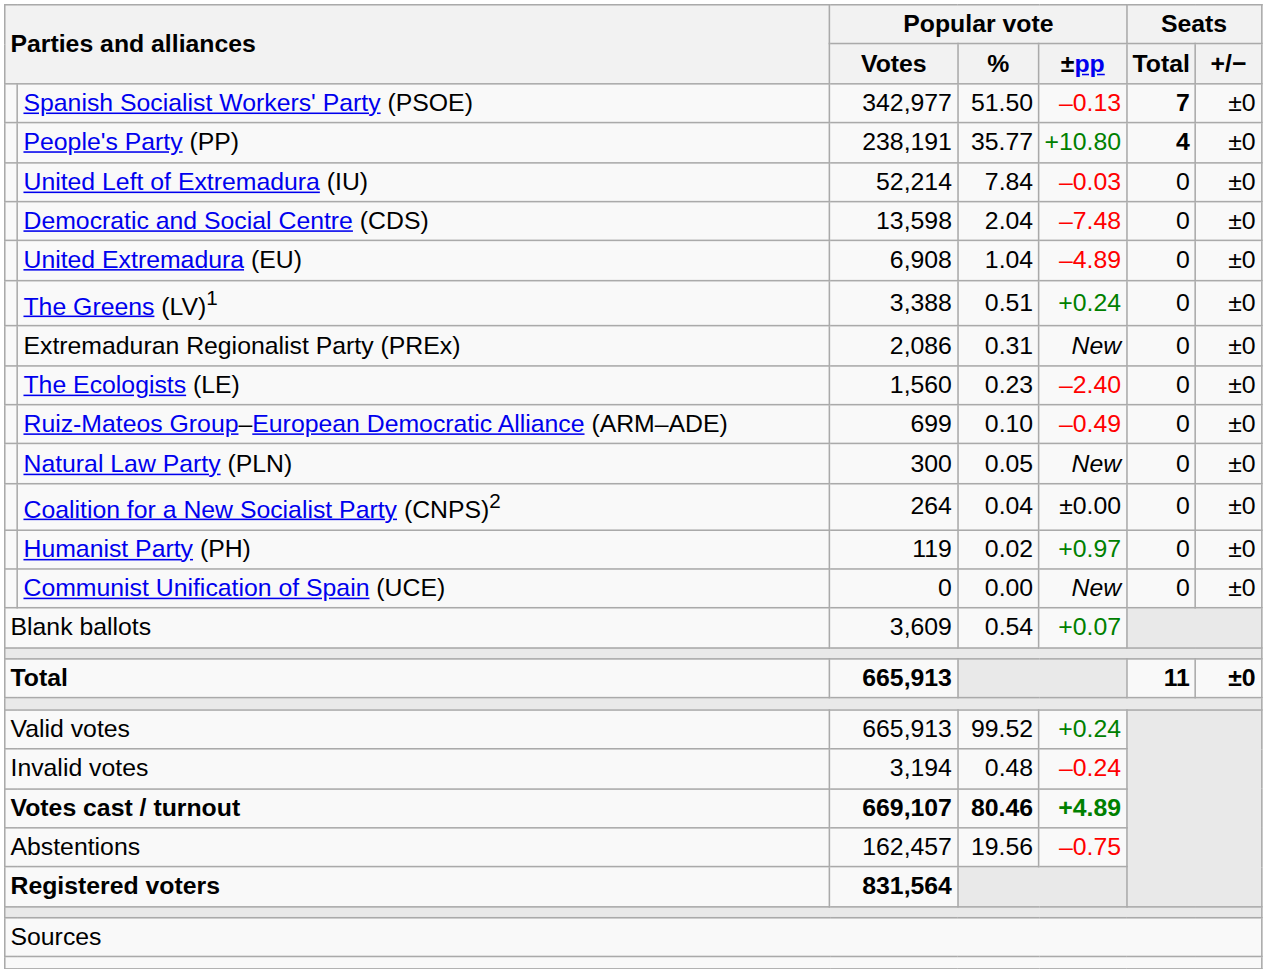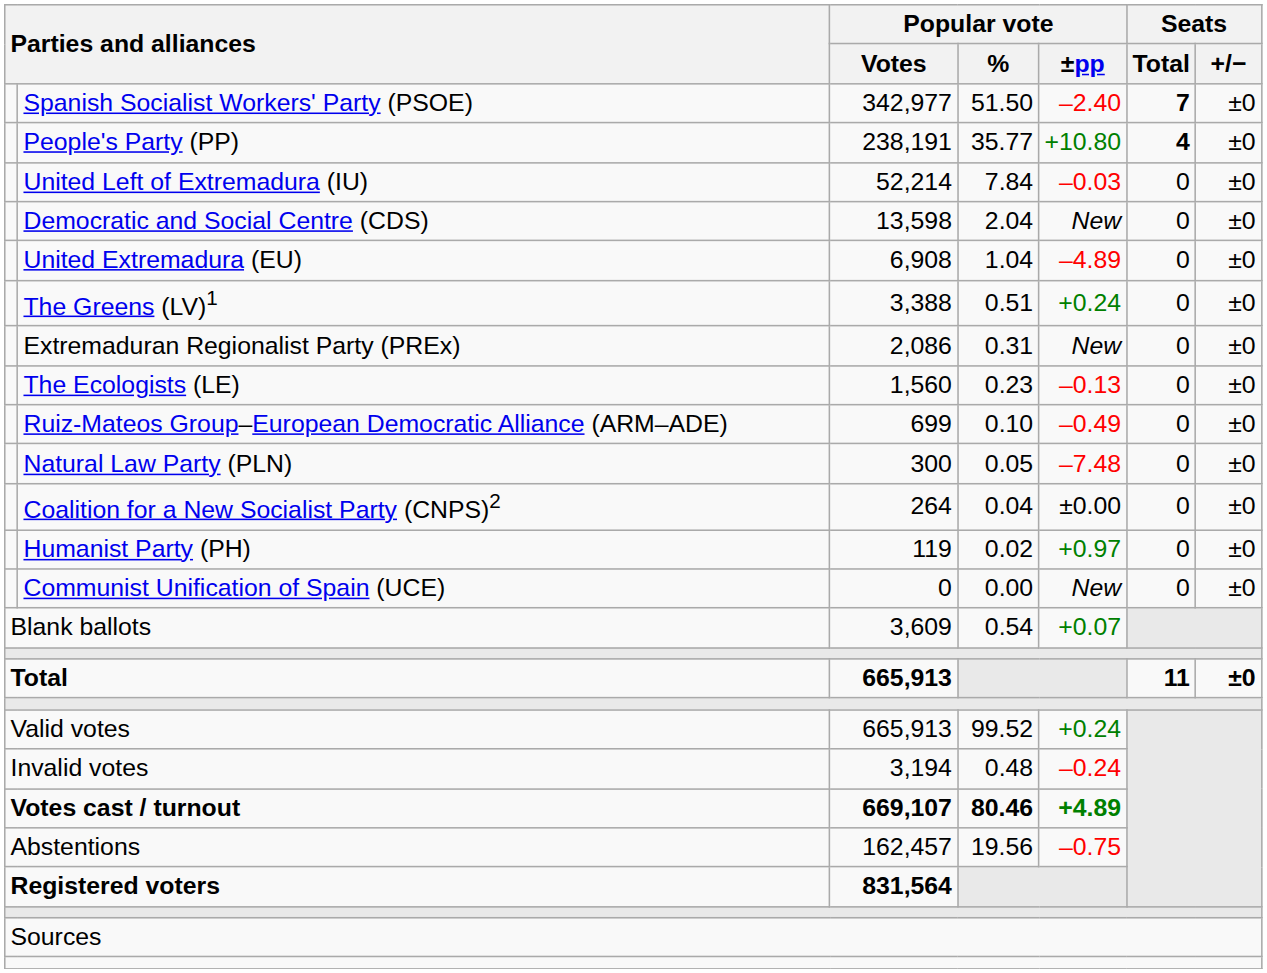(1090, 102) –0.13 -> (1090, 102) –2.40
(1090, 220) –7.48 -> (1096, 220) New
(1090, 384) –2.40 -> (1090, 384) –0.13
(1096, 463) New -> (1090, 463) –7.48
